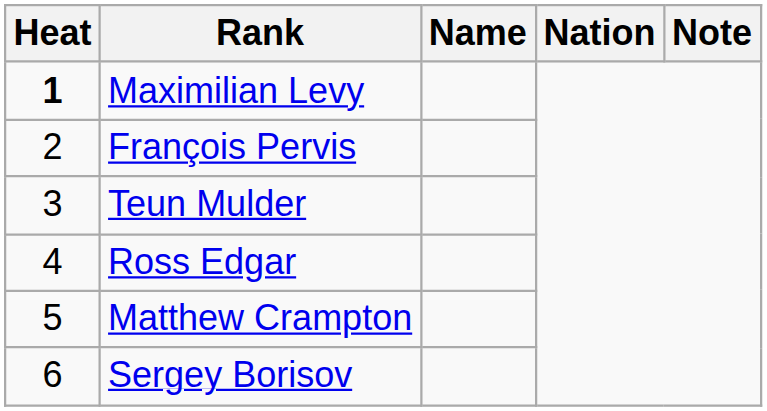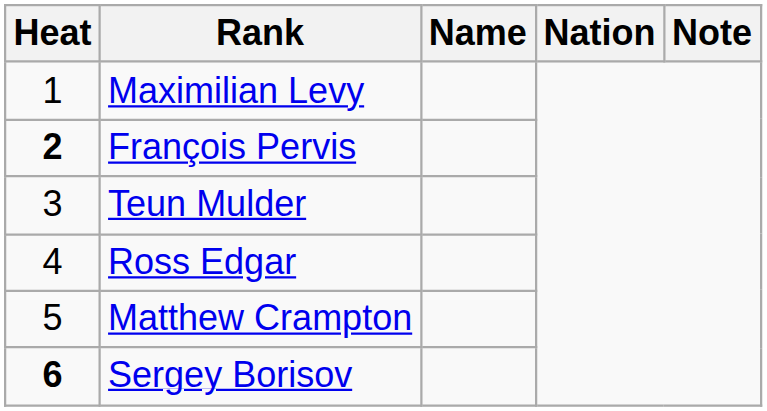(52, 90) bold -> (52, 90) normal
(52, 147) normal -> (52, 147) bold
(52, 375) normal -> (52, 375) bold
